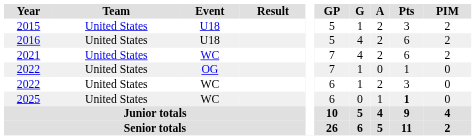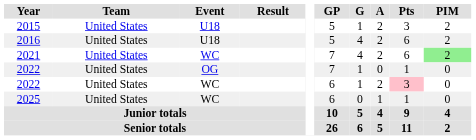(447, 55) no background -> (447, 55) lightgreen background
(407, 84) no background -> (407, 84) pink background
(407, 99) bold -> (407, 99) normal
